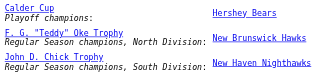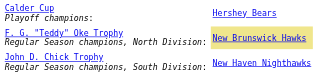(259, 38) no background -> (259, 38) khaki background
